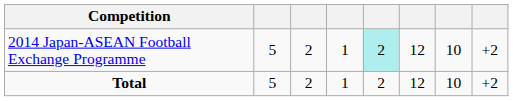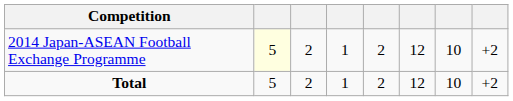(272, 50) no background -> (272, 50) lightyellow background
(381, 50) paleturquoise background -> (381, 50) no background
